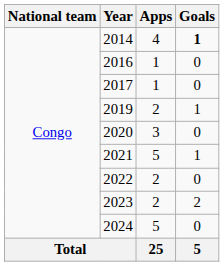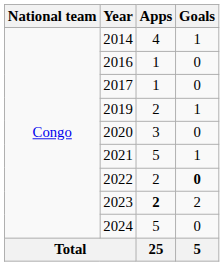(197, 39) bold -> (197, 39) normal
(197, 179) normal -> (197, 179) bold
(156, 202) normal -> (156, 202) bold
